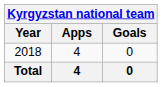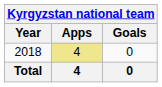(77, 52) no background -> (77, 52) khaki background
